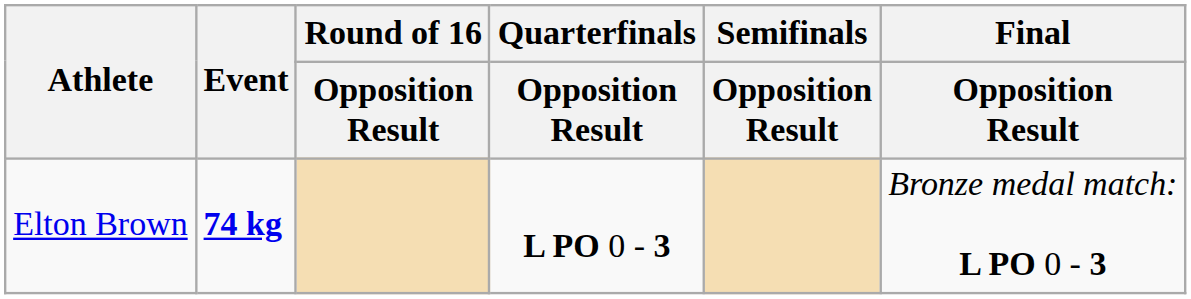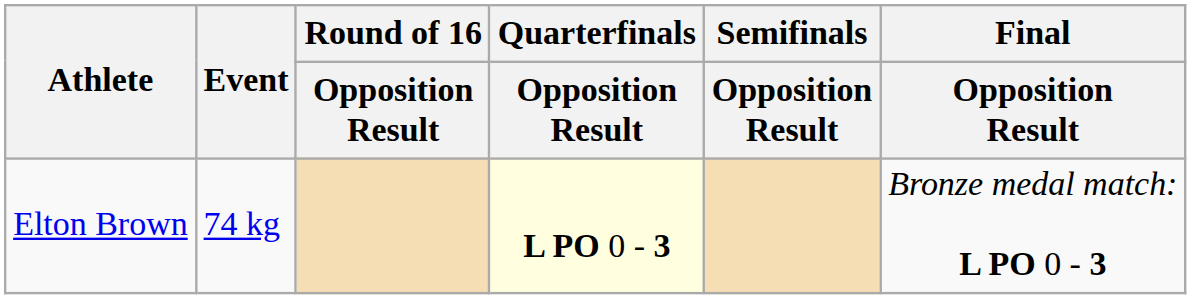(243, 225) bold -> (242, 225) normal
(597, 245) no background -> (597, 245) lightyellow background
